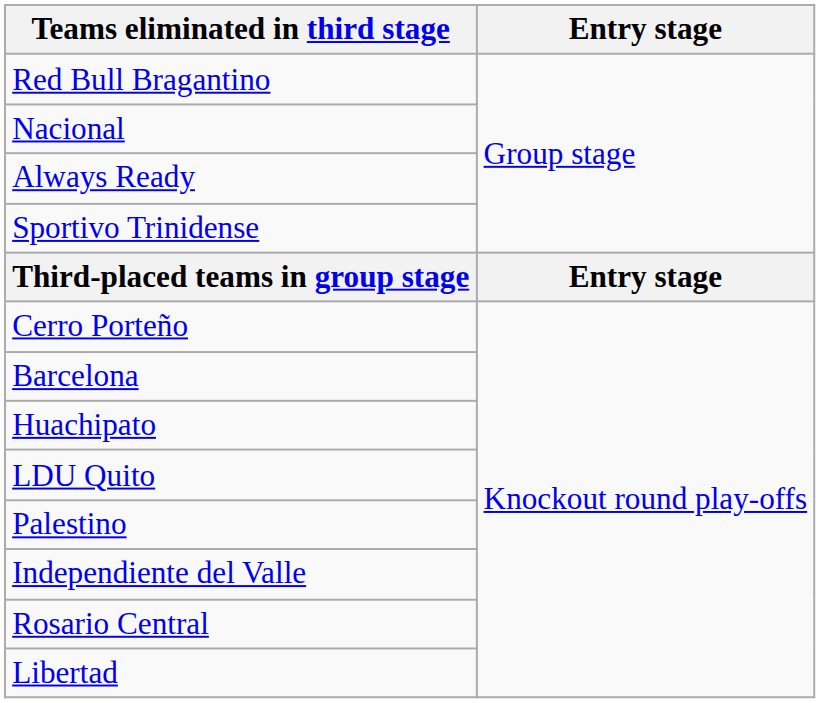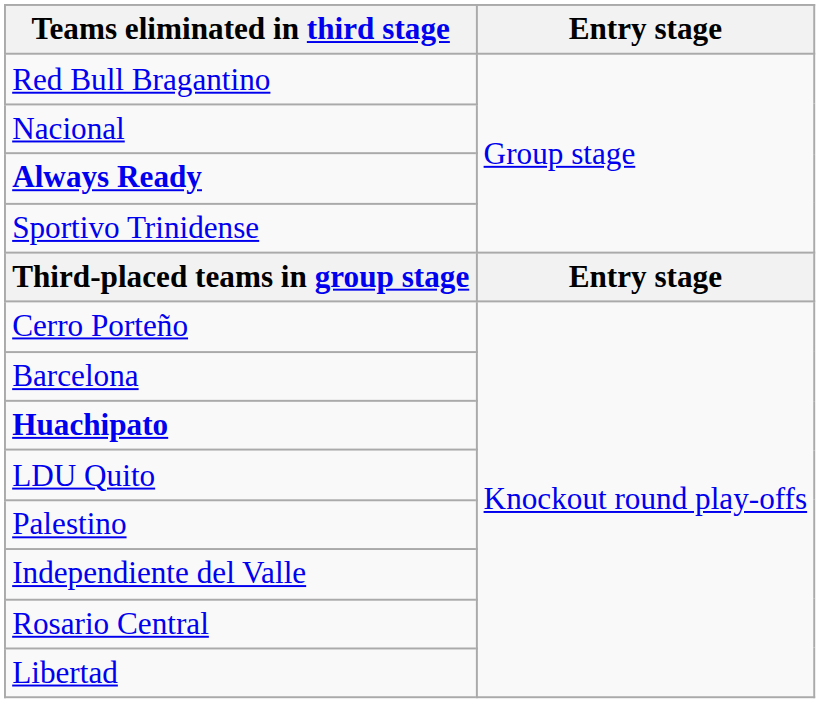(104, 177) normal -> (107, 177) bold
(84, 425) normal -> (90, 425) bold
